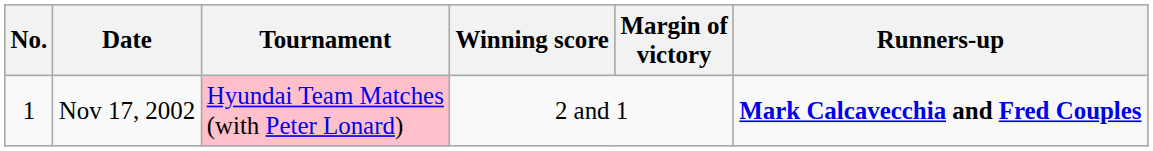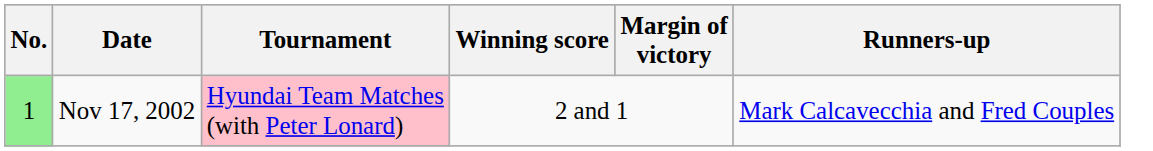(29, 110) no background -> (29, 110) lightgreen background
(940, 110) bold -> (927, 110) normal
